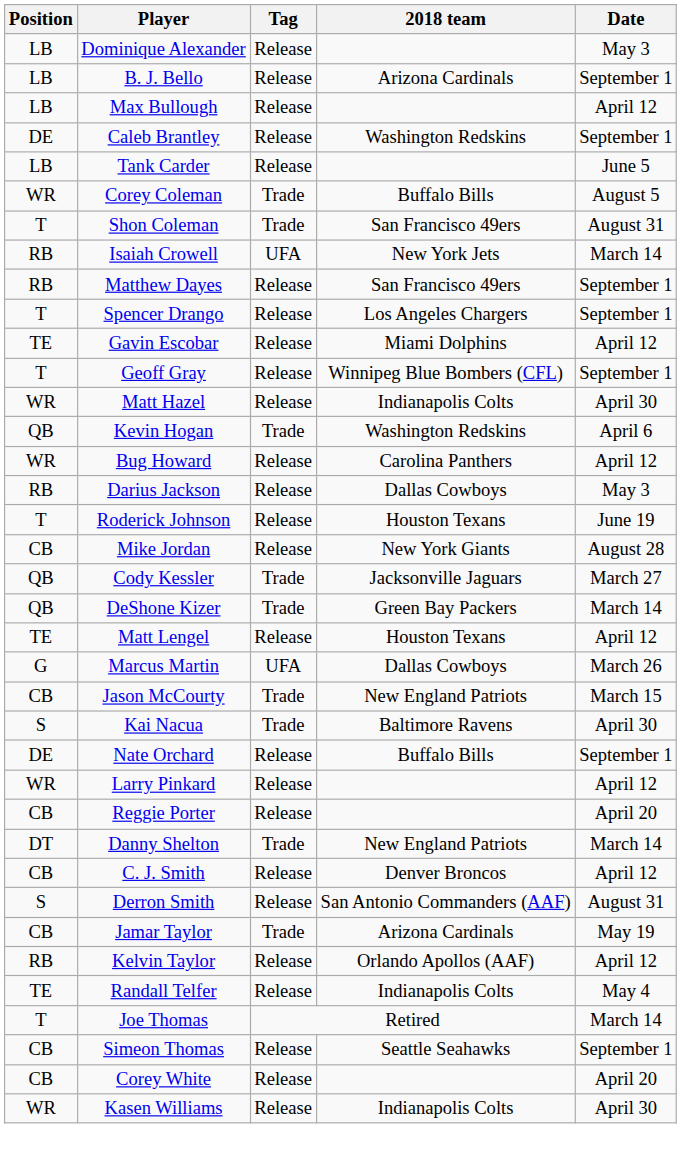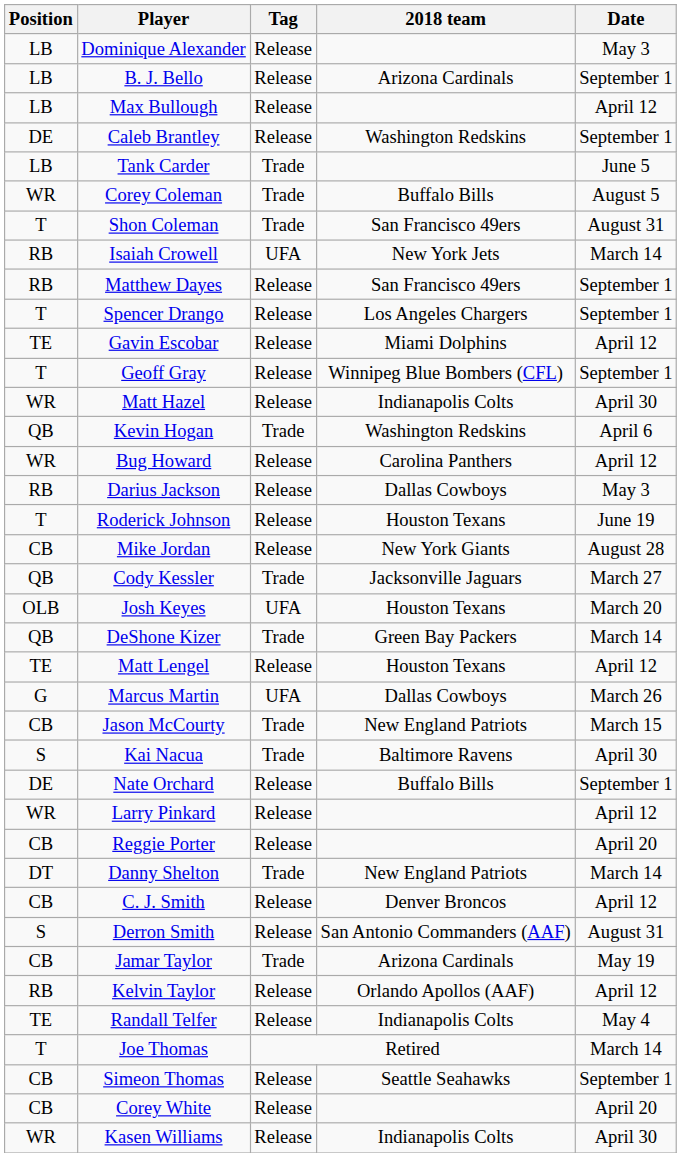(283, 166) Release -> (283, 166) Trade
+ row: (164, 607)
